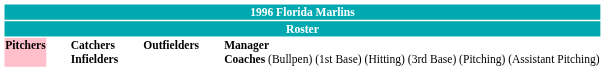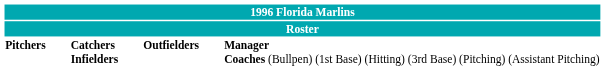(25, 45) pink background -> (25, 45) no background
